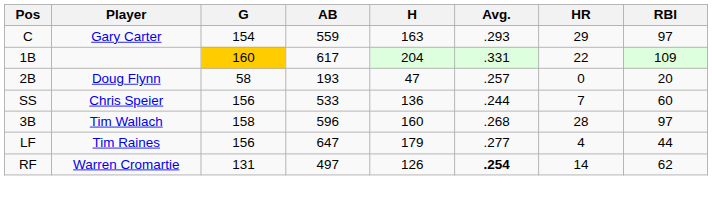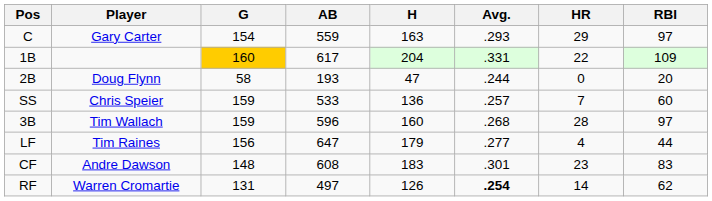(497, 79) .257 -> (497, 79) .244
(243, 100) 156 -> (243, 100) 159
(497, 100) .244 -> (497, 100) .257
(243, 121) 158 -> (243, 121) 159
+ row: (28, 164)
